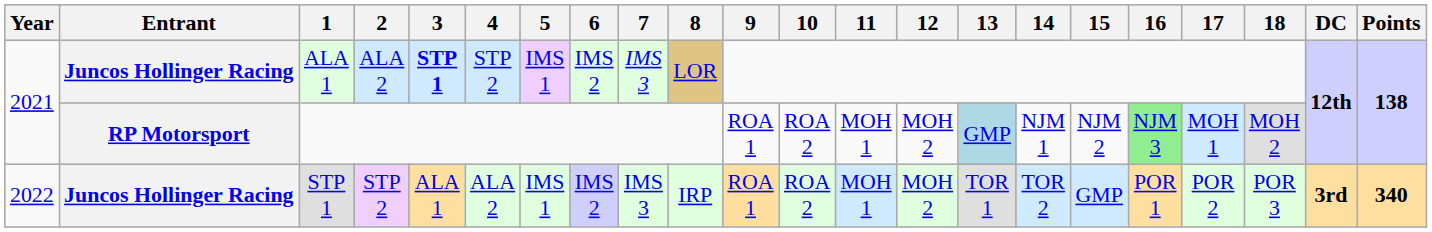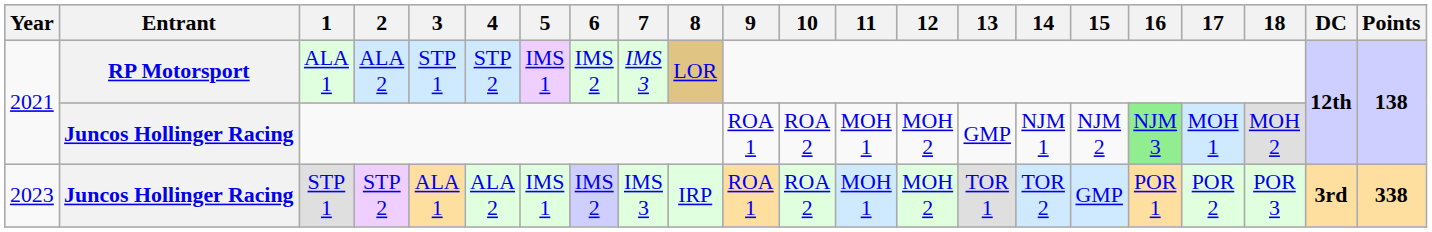(179, 71) Juncos Hollinger Racing -> (179, 71) RP Motorsport
(437, 71) bold -> (437, 71) normal
(179, 133) RP Motorsport -> (179, 133) Juncos Hollinger Racing
(987, 133) lightblue background -> (987, 133) no background
(32, 194) 2022 -> (32, 194) 2023
(1391, 194) 340 -> (1391, 194) 338
